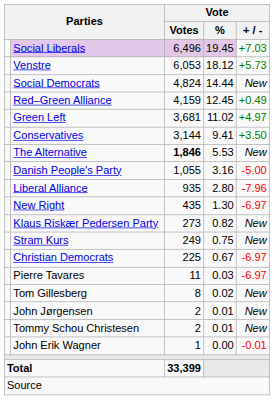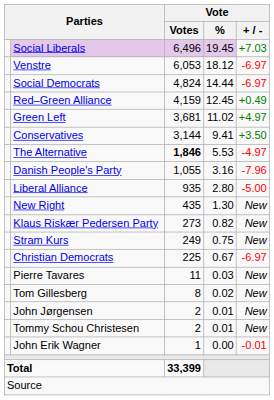(253, 65) +5.73 -> (254, 65) -6.97
(256, 83) New -> (254, 83) -6.97
(256, 153) New -> (254, 153) -4.97
(254, 170) -5.00 -> (254, 170) -7.96
(254, 188) -7.96 -> (254, 188) -5.00
(254, 205) -6.97 -> (256, 205) New
(254, 275) -6.97 -> (256, 275) New
